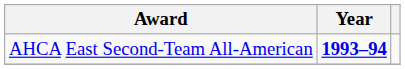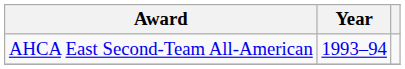(354, 49) bold -> (354, 49) normal
